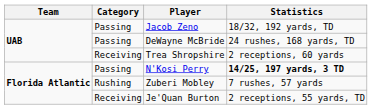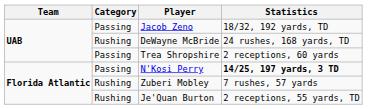(113, 41) Passing -> (113, 41) Rushing
(118, 55) Receiving -> (113, 55) Passing
(118, 97) Receiving -> (113, 97) Rushing
